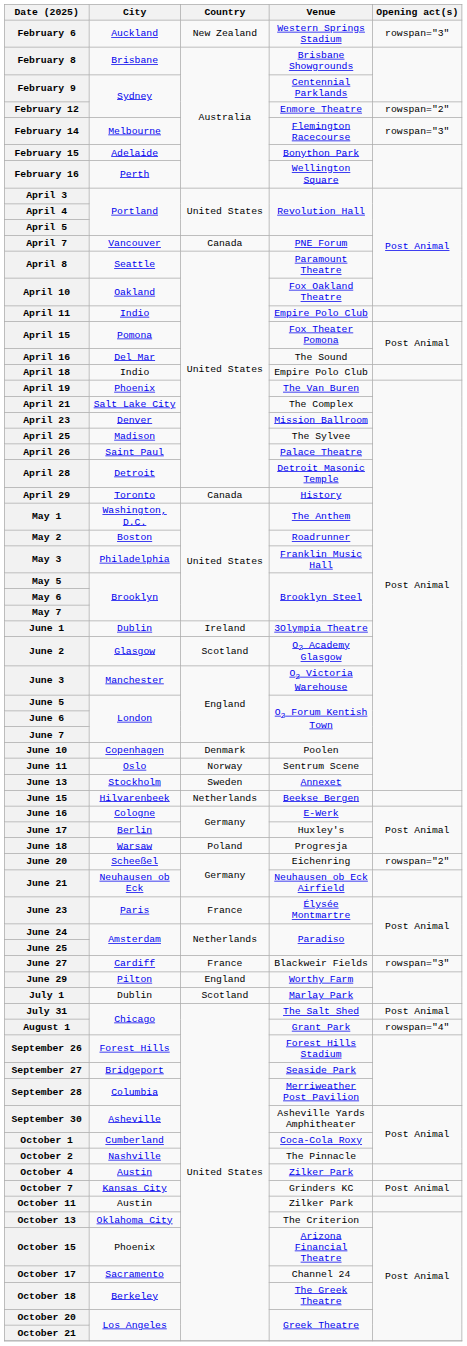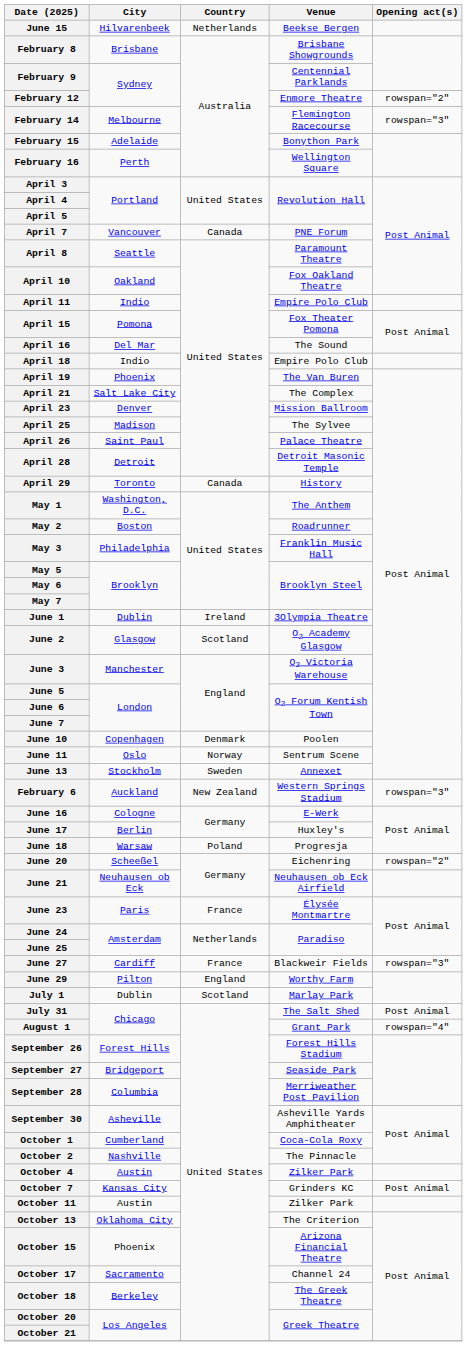rows swapped: (47, 34) <-> (47, 798)
